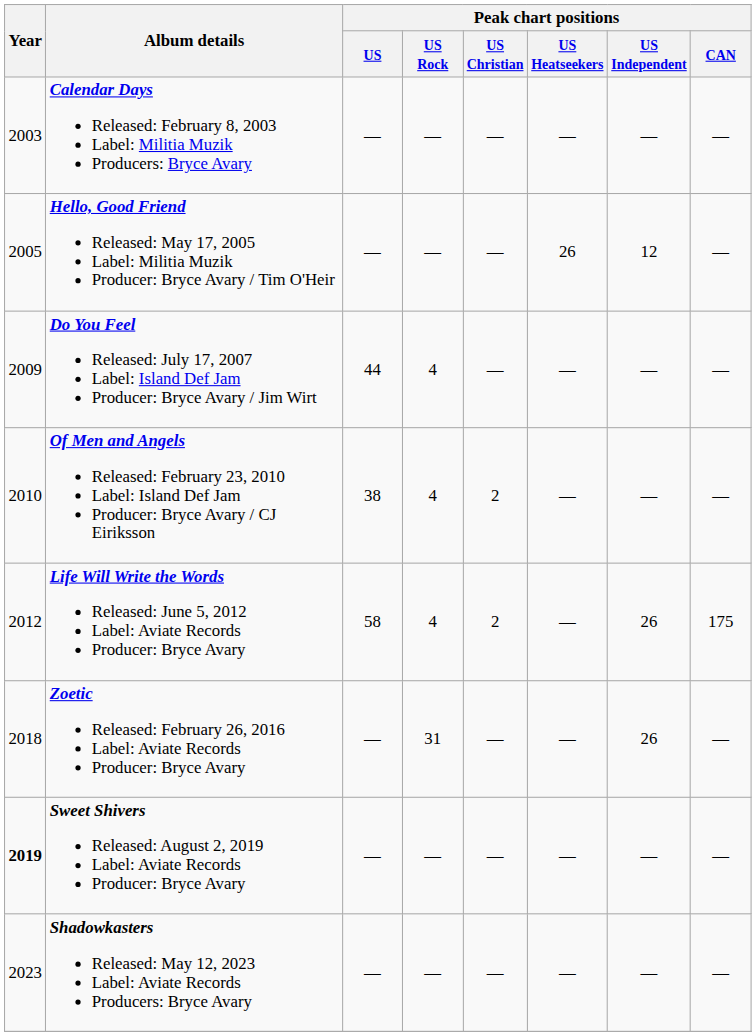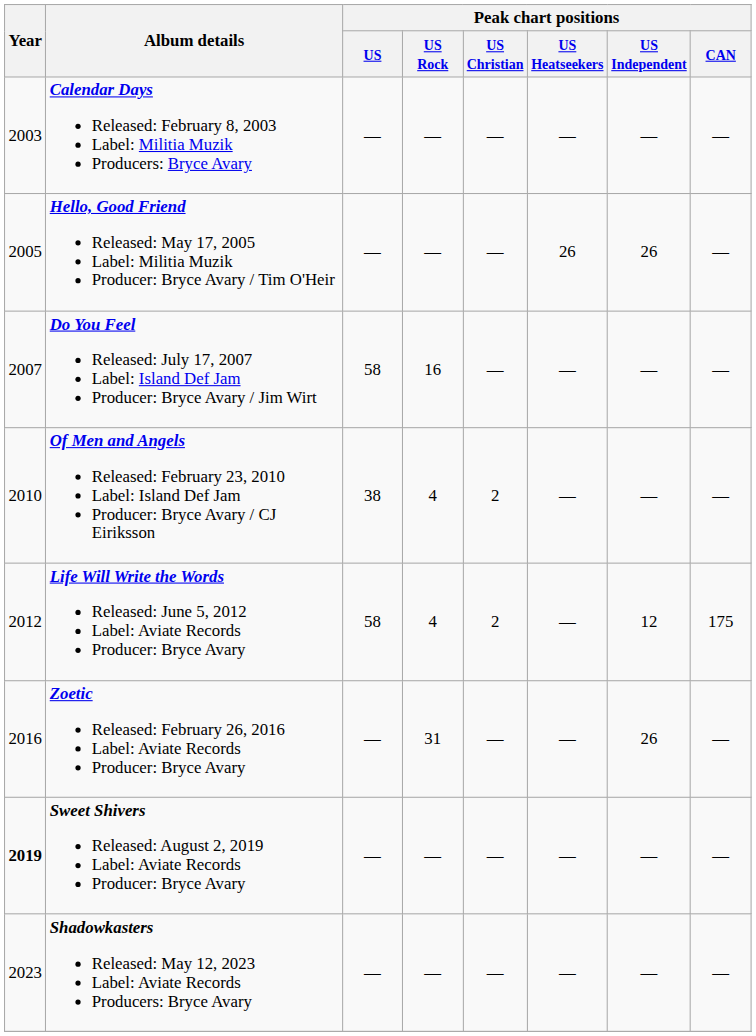(649, 252) 12 -> (649, 252) 26
(25, 369) 2009 -> (25, 369) 2007
(372, 369) 44 -> (372, 369) 58
(433, 369) 4 -> (433, 369) 16
(649, 621) 26 -> (649, 621) 12
(25, 738) 2018 -> (25, 738) 2016
